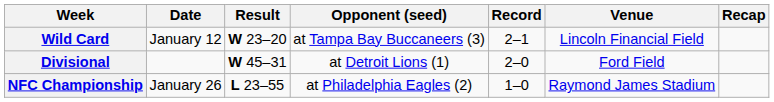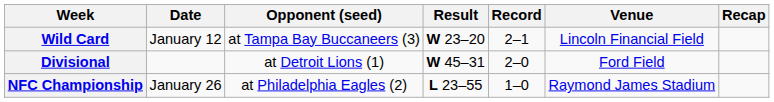columns swapped: (389, 16) <-> (257, 16)
